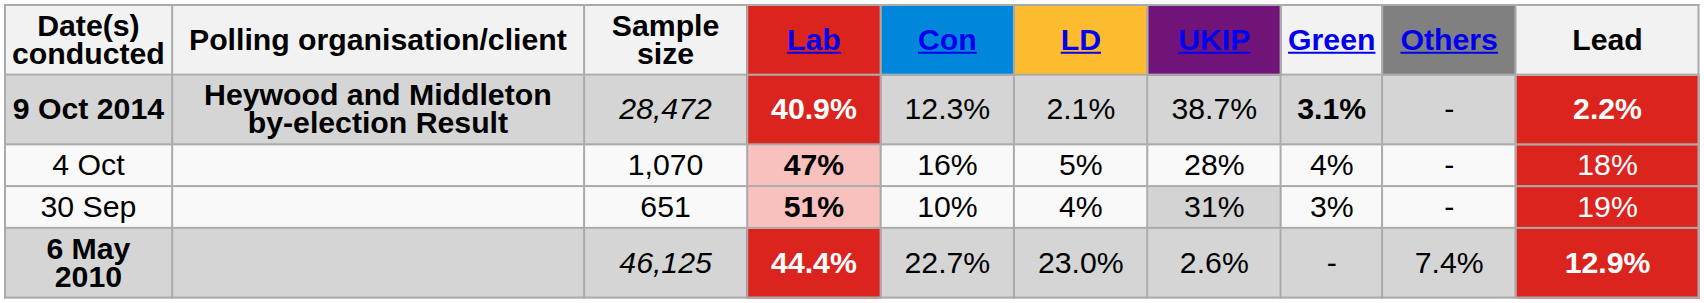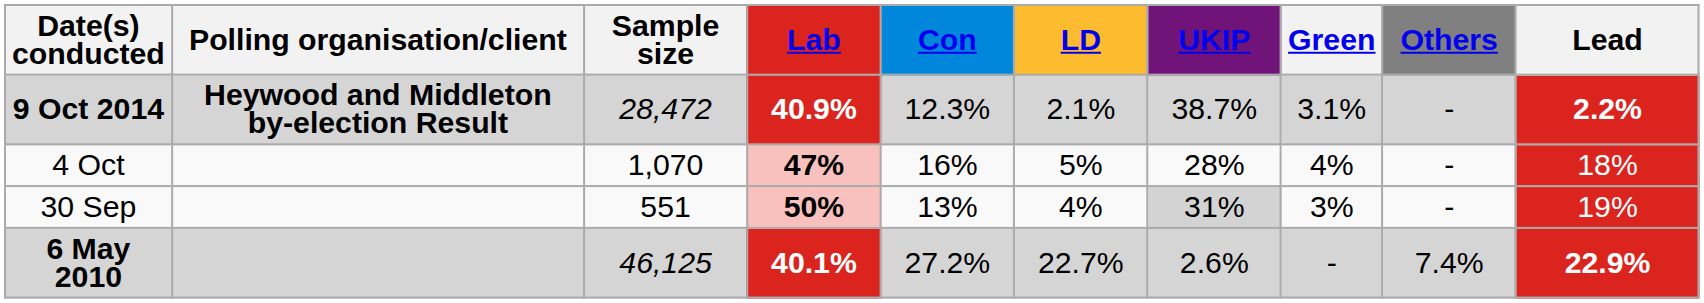(1332, 109) bold -> (1332, 109) normal
(666, 207) 651 -> (666, 207) 551
(814, 207) 51% -> (814, 207) 50%
(947, 207) 10% -> (947, 207) 13%
(814, 262) 44.4% -> (814, 262) 40.1%
(947, 262) 22.7% -> (947, 262) 27.2%
(1081, 262) 23.0% -> (1081, 262) 22.7%
(1608, 262) 12.9% -> (1608, 262) 22.9%
